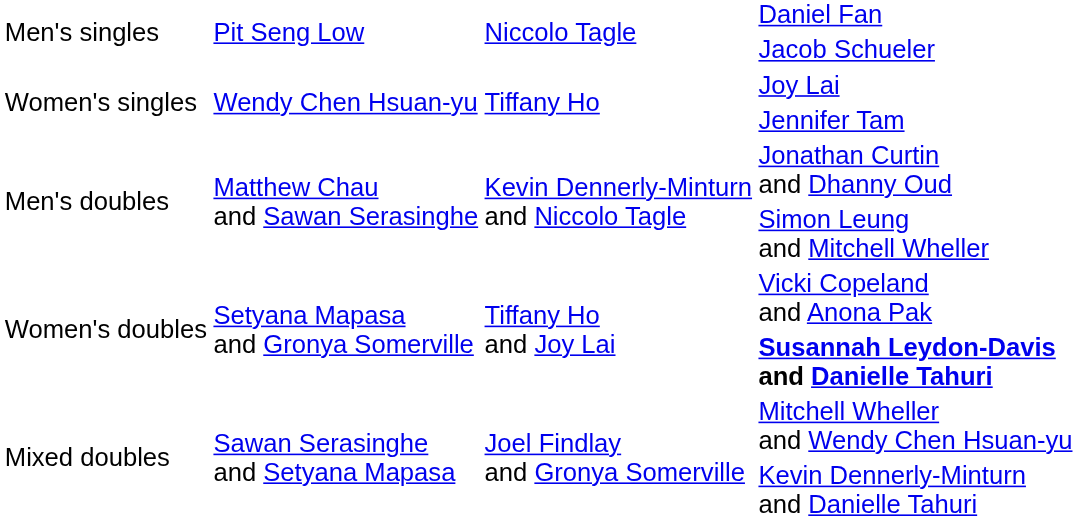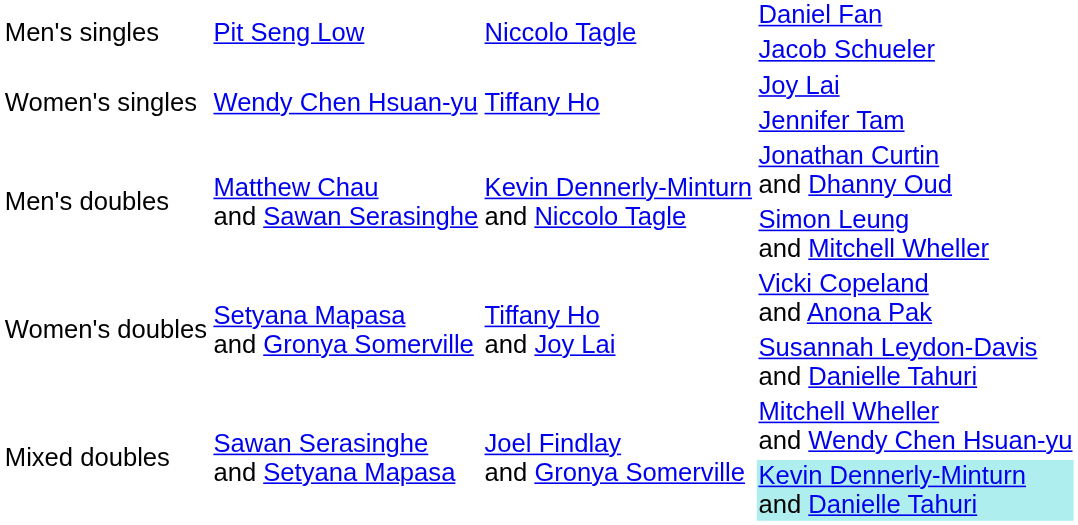(907, 362) bold -> (898, 362) normal
(892, 490) no background -> (892, 490) paleturquoise background
